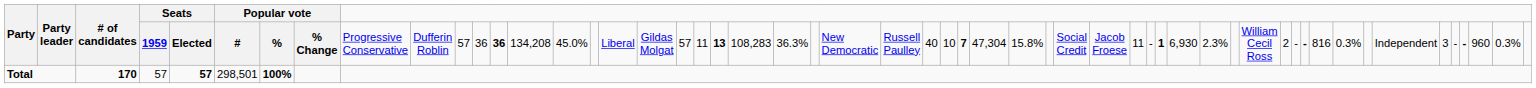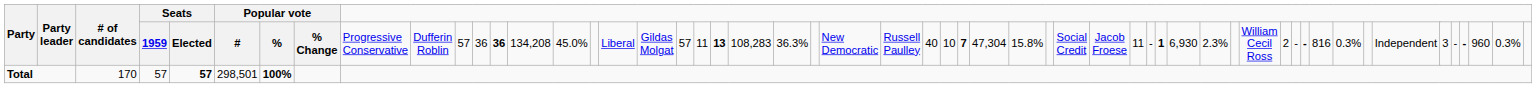(127, 74) bold -> (127, 74) normal
